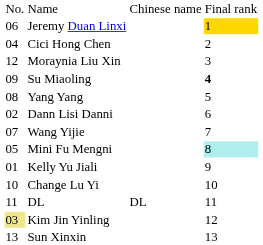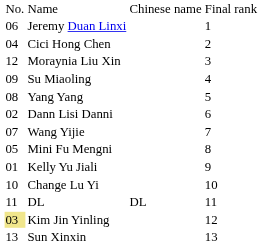(208, 26) gold background -> (208, 26) no background
(208, 79) bold -> (208, 79) normal
(208, 149) paleturquoise background -> (208, 149) no background
